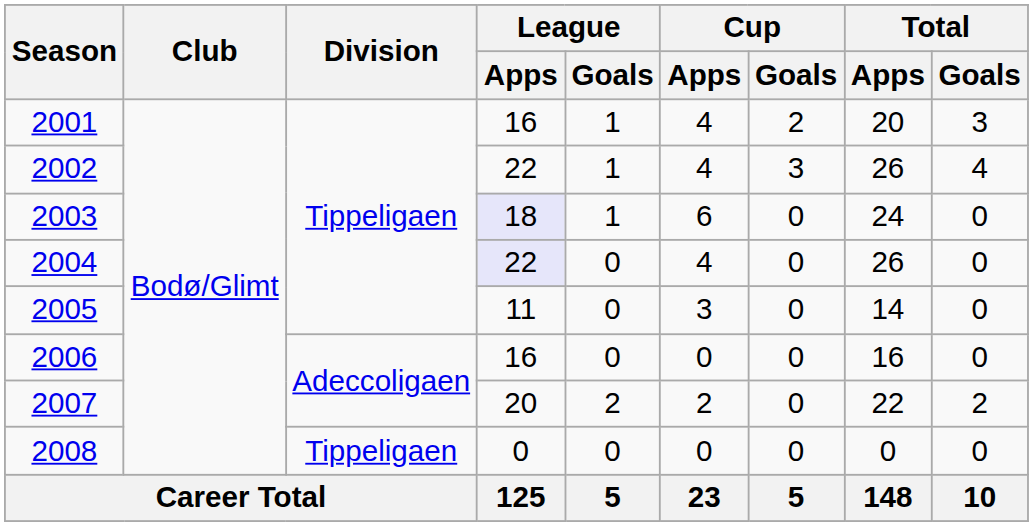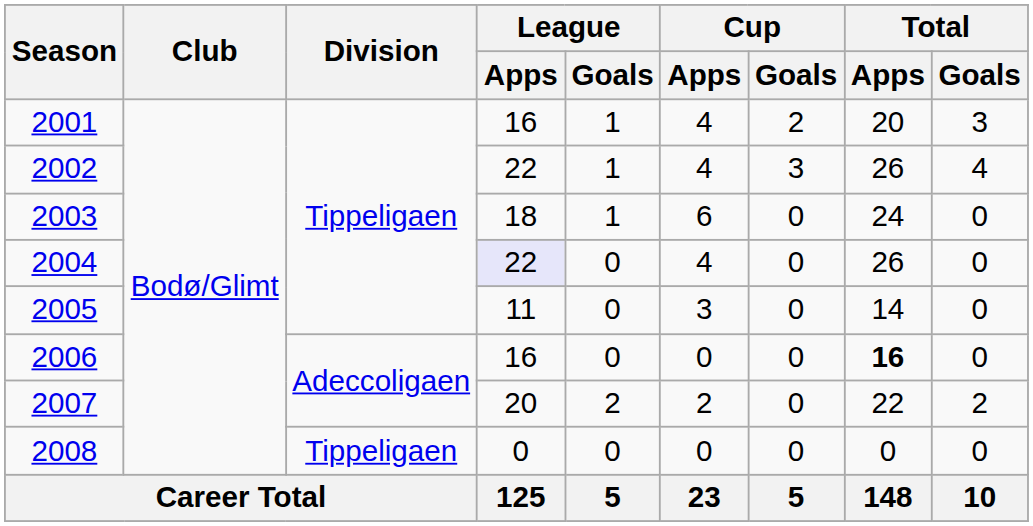(521, 215) lavender background -> (521, 215) no background
(888, 356) normal -> (888, 356) bold
